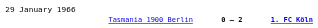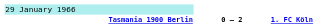(40, 10) no background -> (40, 10) paleturquoise background
(151, 20) normal -> (151, 20) bold
